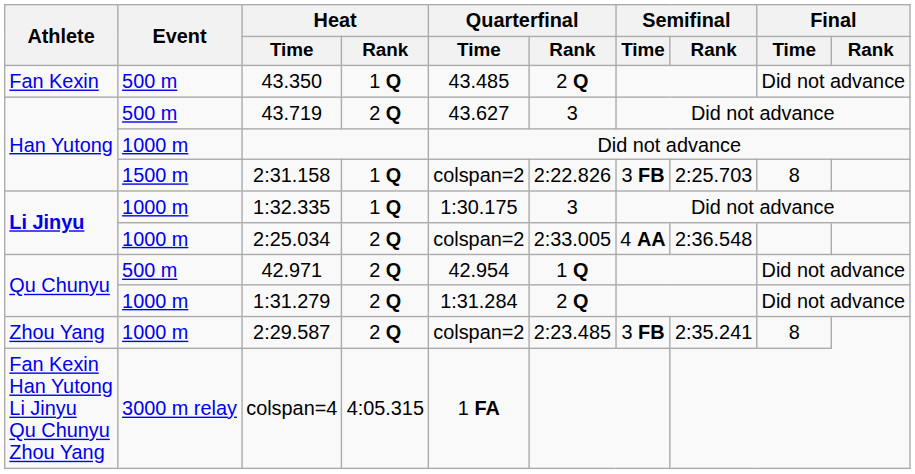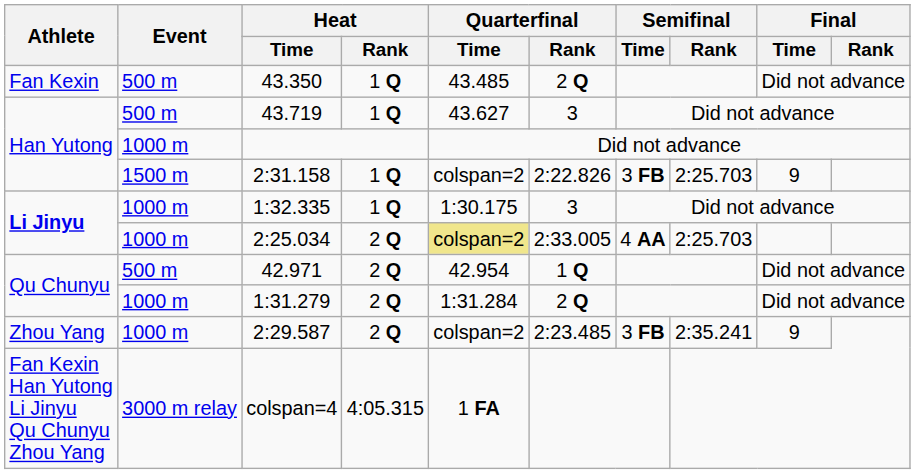(385, 113) 2 Q -> (385, 113) 1 Q
(794, 176) 8 -> (794, 176) 9
(479, 239) no background -> (479, 239) khaki background
(714, 239) 2:36.548 -> (714, 239) 2:25.703
(794, 333) 8 -> (794, 333) 9
